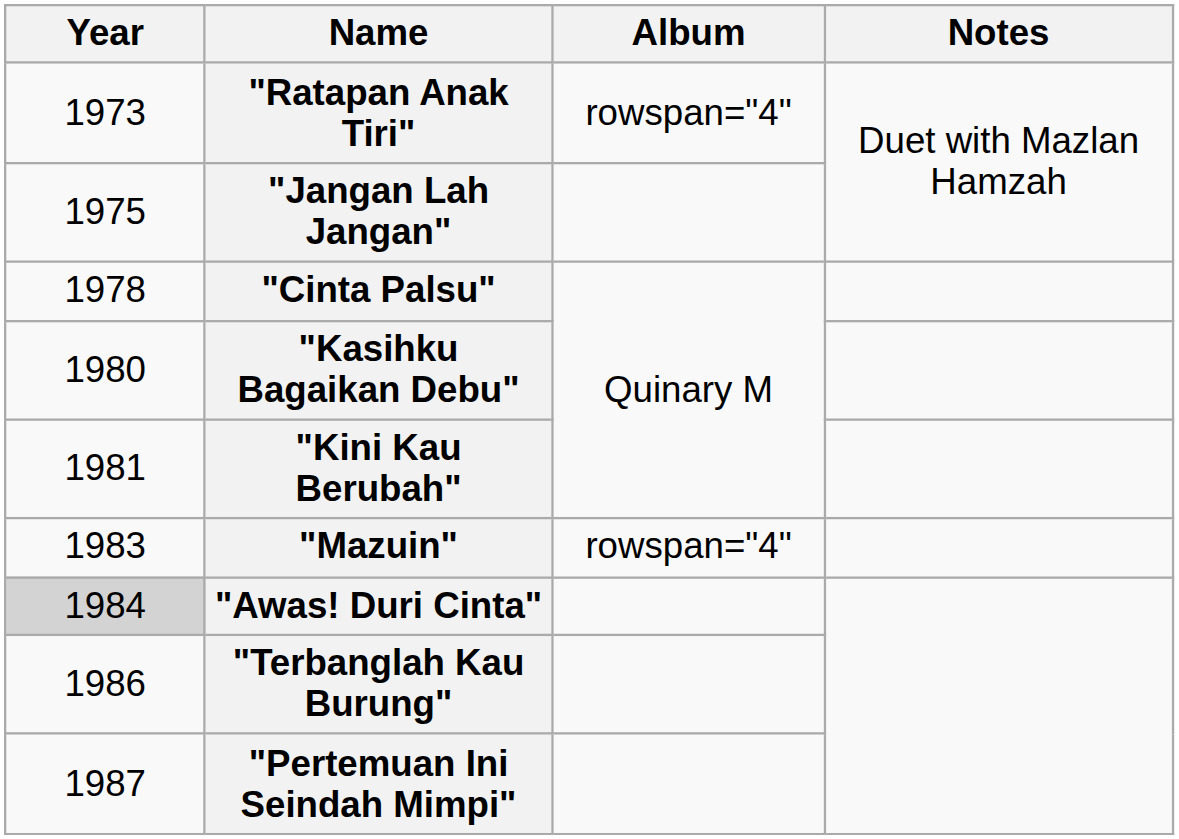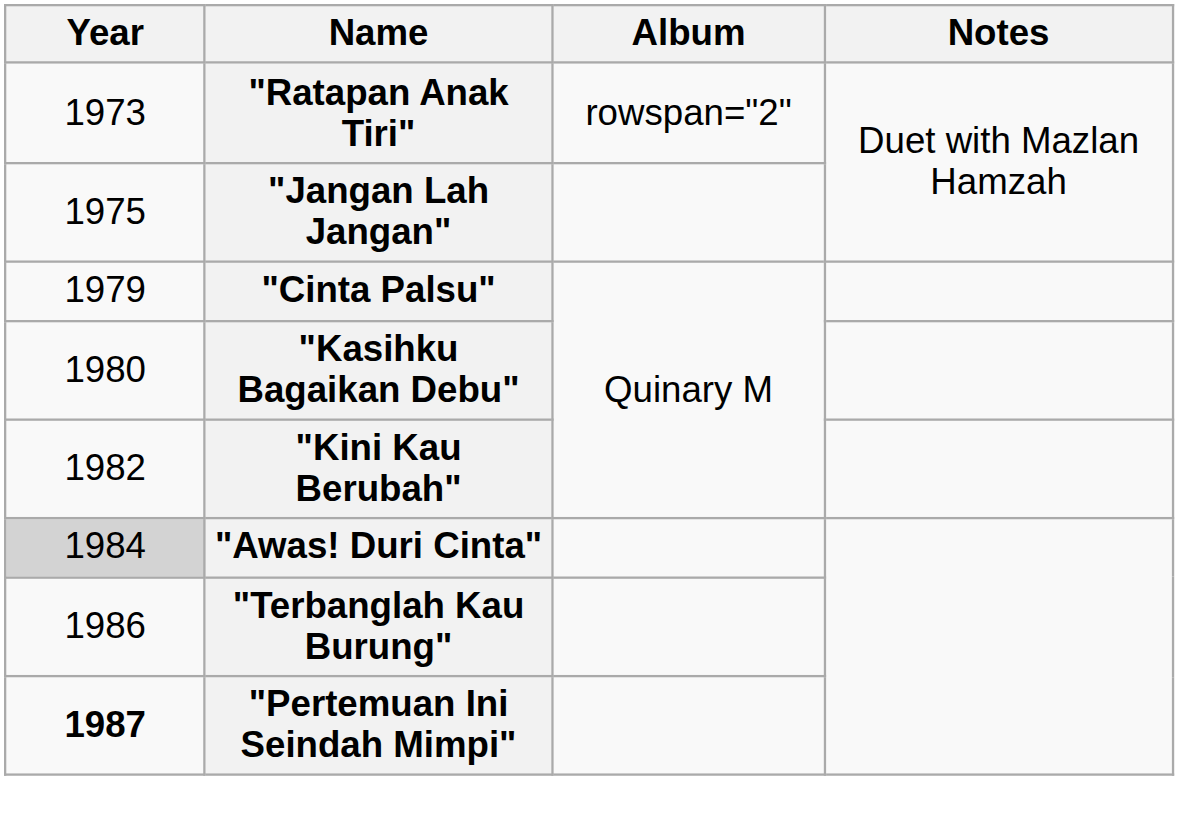(689, 112) rowspan="4" -> (689, 112) rowspan="2"
(105, 290) 1978 -> (105, 290) 1979
(105, 468) 1981 -> (105, 468) 1982
- row: (379, 547)
(105, 783) normal -> (105, 725) bold
